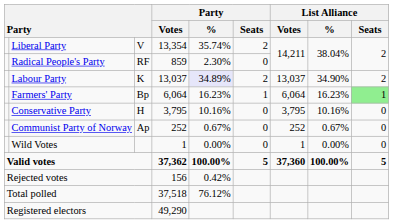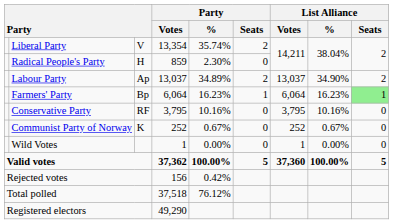(143, 62) RF -> (141, 62) H
(141, 78) K -> (143, 78) Ap
(215, 78) lavender background -> (215, 78) no background
(141, 111) H -> (143, 111) RF
(143, 128) Ap -> (141, 128) K
